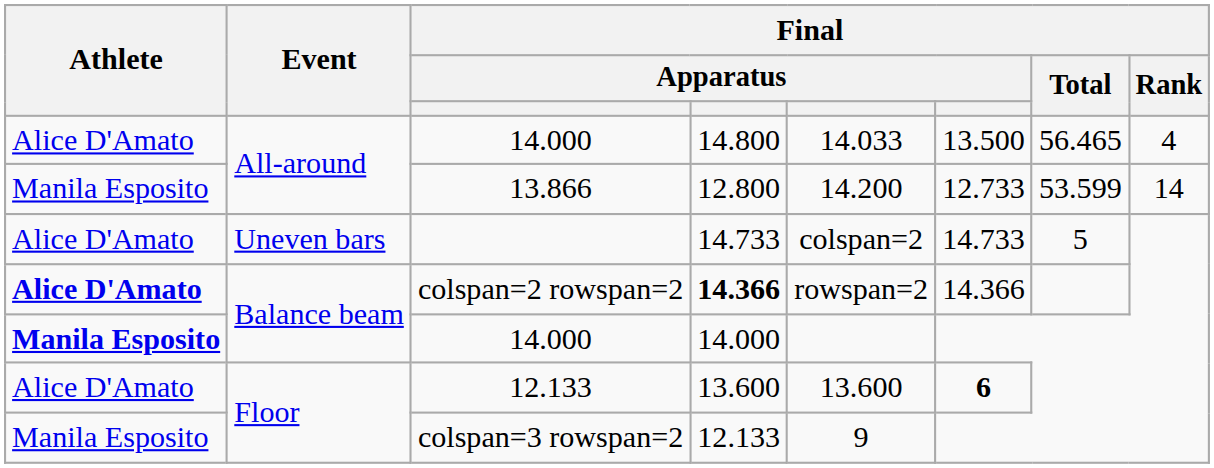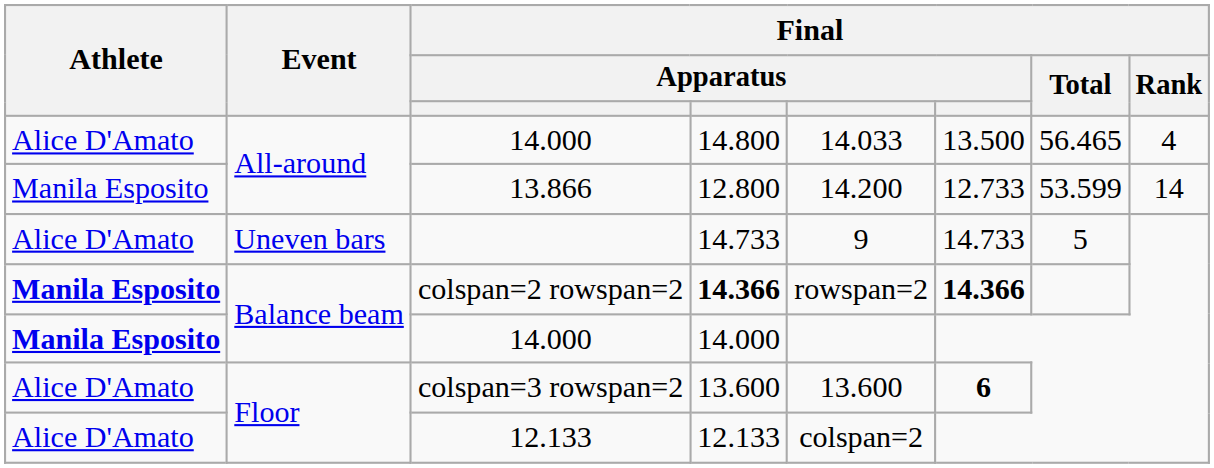(861, 239) colspan=2 -> (861, 239) 9
(107, 288) Alice D'Amato -> (116, 288) Manila Esposito
(984, 288) normal -> (984, 288) bold
(551, 388) 12.133 -> (551, 388) colspan=3 rowspan=2
(110, 437) Manila Esposito -> (103, 437) Alice D'Amato
(551, 437) colspan=3 rowspan=2 -> (551, 437) 12.133
(861, 437) 9 -> (861, 437) colspan=2
